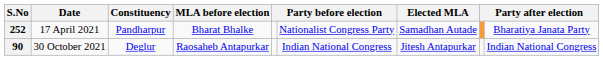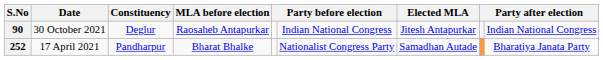rows swapped: (18, 30) <-> (18, 47)
